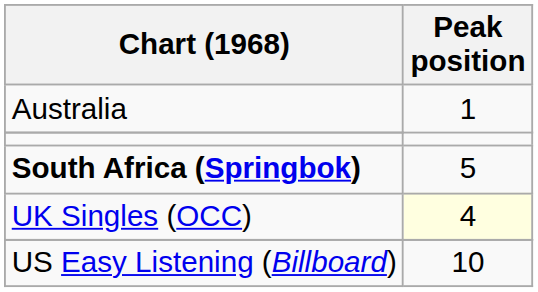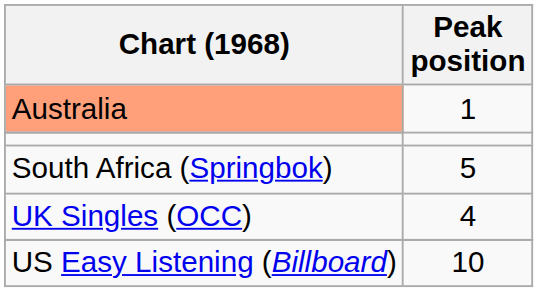(69, 108) no background -> (69, 108) lightsalmon background
(186, 168) bold -> (172, 168) normal
(468, 215) lightyellow background -> (468, 215) no background
